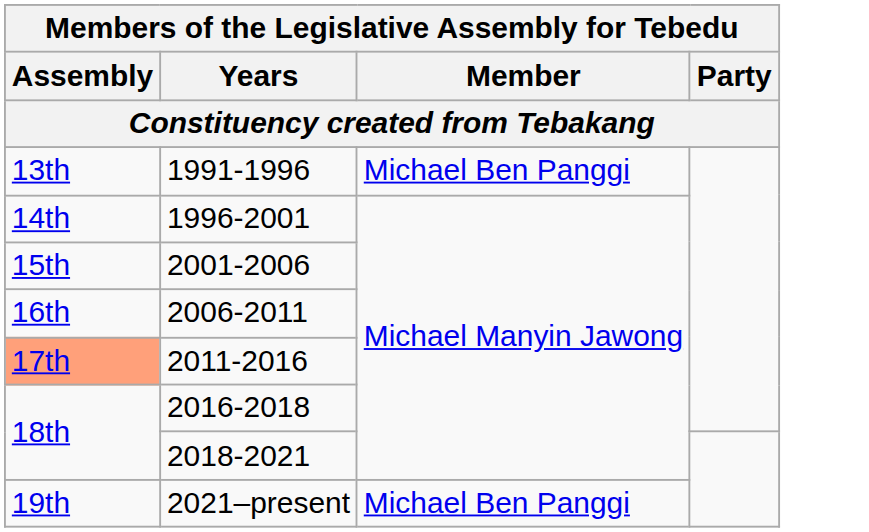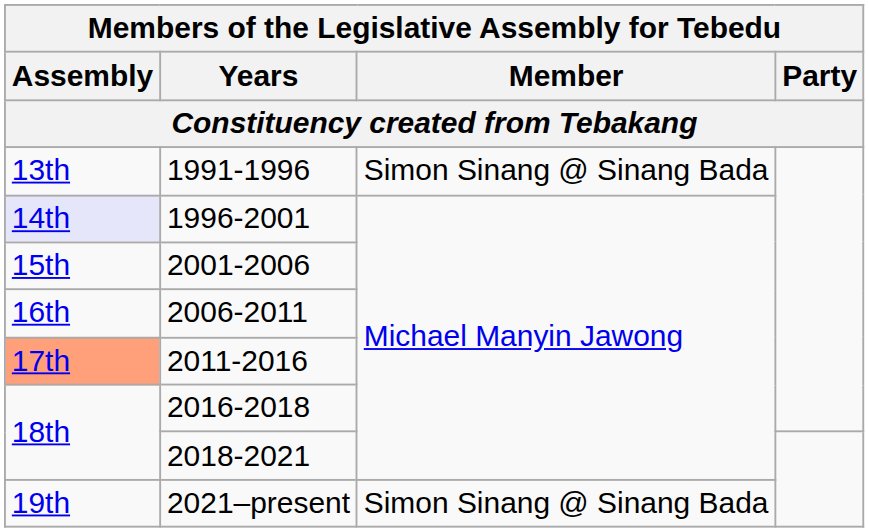(497, 170) Michael Ben Panggi -> (566, 170) Simon Sinang @ Sinang Bada
(41, 218) no background -> (41, 218) lavender background
(497, 502) Michael Ben Panggi -> (566, 502) Simon Sinang @ Sinang Bada
